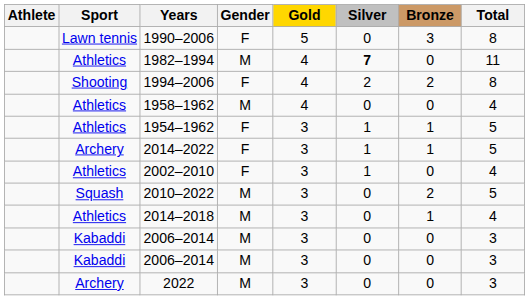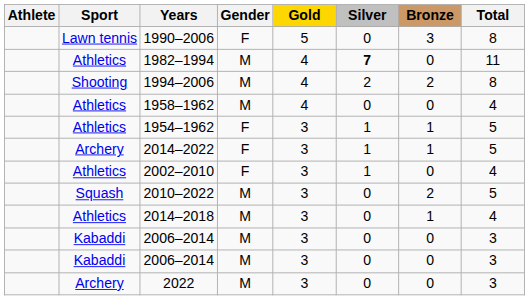(245, 82) F -> (245, 82) M
